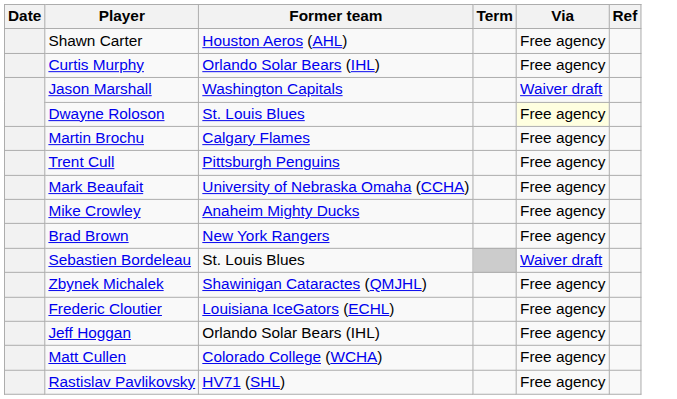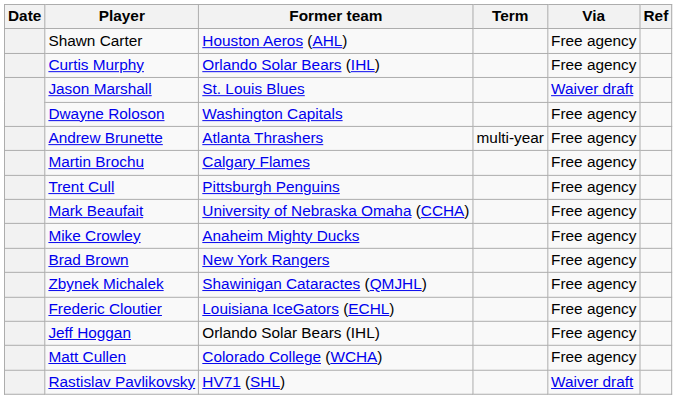(272, 89) Washington Capitals -> (254, 89) St. Louis Blues
(254, 114) St. Louis Blues -> (272, 114) Washington Capitals
(563, 114) lightyellow background -> (594, 114) no background
+ row: (106, 138)
- row: (120, 260)
(563, 382) Free agency -> (592, 382) Waiver draft
